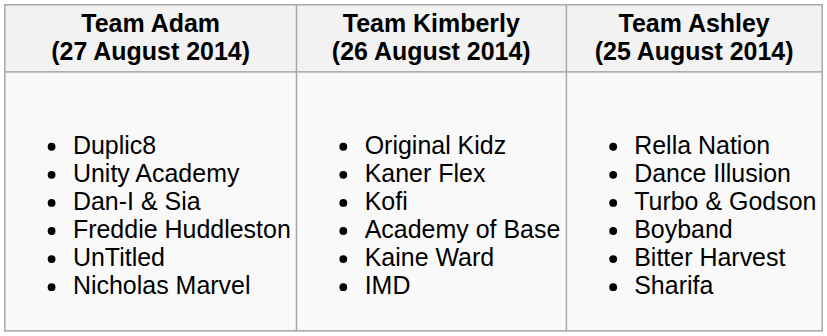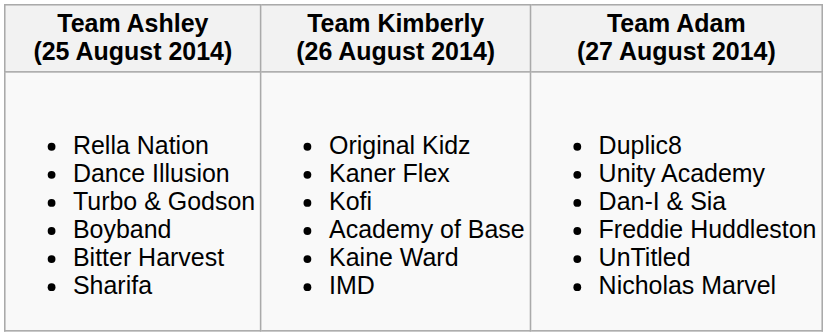columns swapped: (694, 38) <-> (151, 38)
